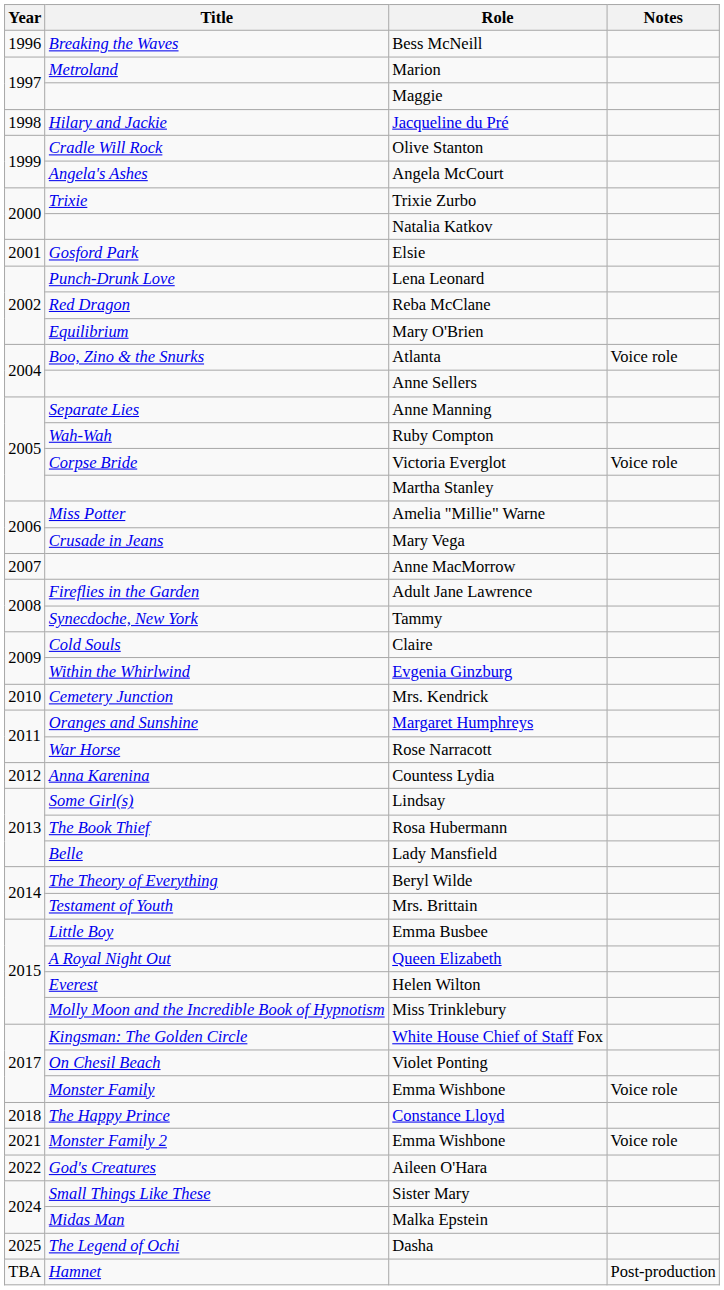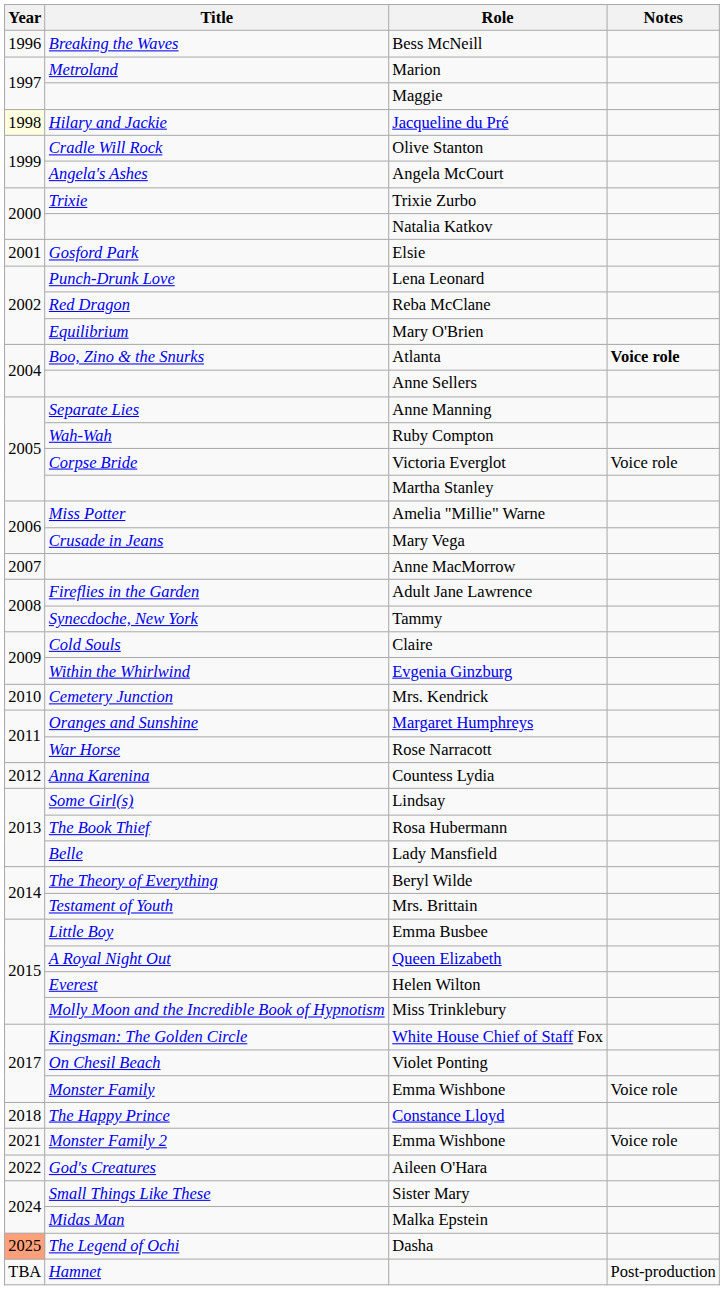(25, 122) no background -> (25, 122) lightyellow background
(644, 357) normal -> (645, 357) bold
(25, 1245) no background -> (25, 1245) lightsalmon background
